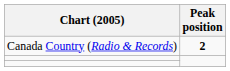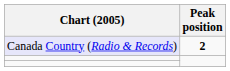(92, 45) no background -> (92, 45) lavender background
